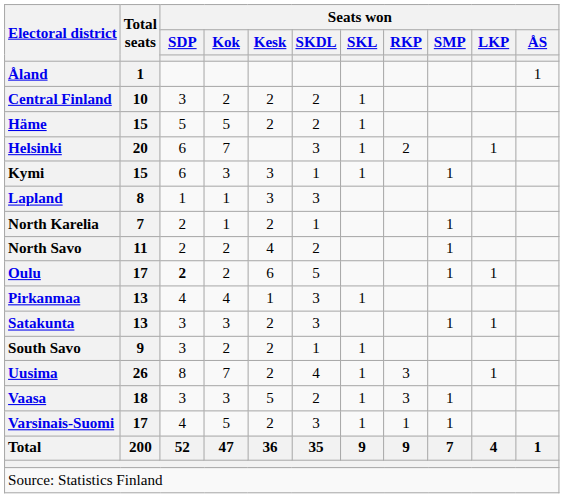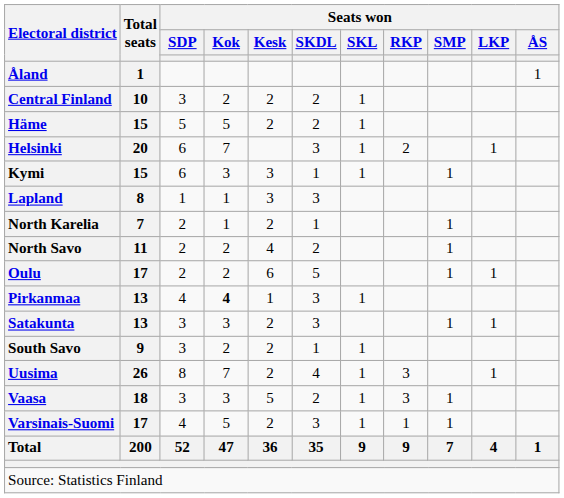(182, 273) bold -> (182, 273) normal
(226, 298) normal -> (226, 298) bold
